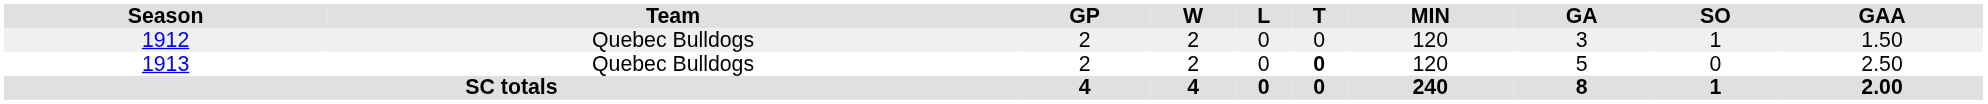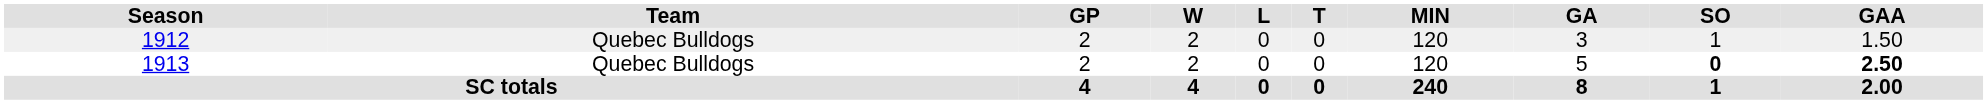(1319, 63) bold -> (1319, 63) normal
(1715, 63) normal -> (1715, 63) bold
(1882, 63) normal -> (1882, 63) bold
